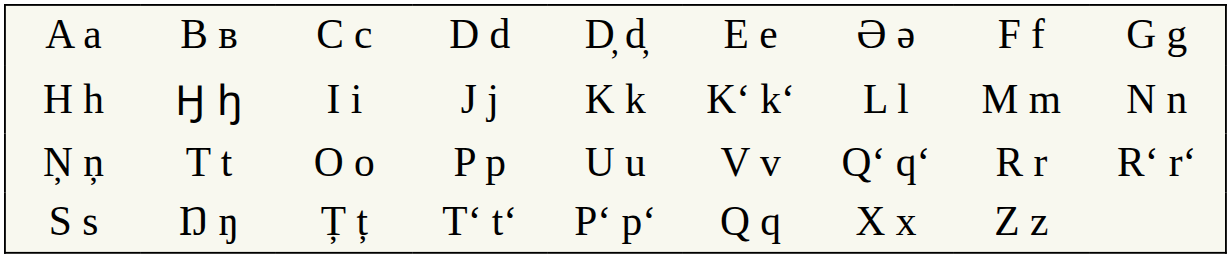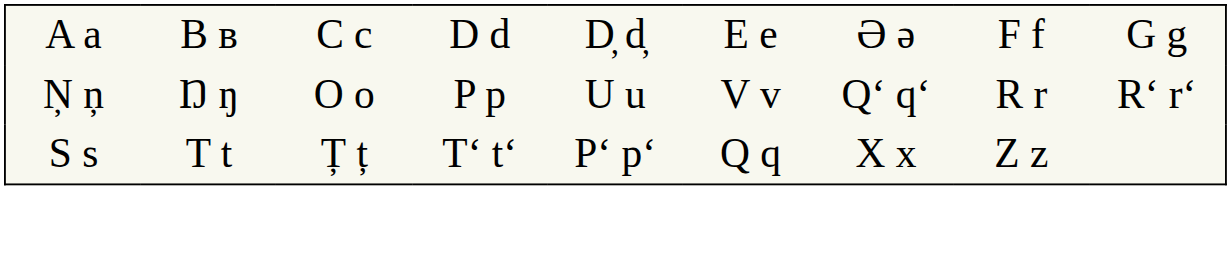- row: (74, 98)
(209, 162) T t -> (209, 94) Ŋ ŋ
(209, 221) Ŋ ŋ -> (209, 153) T t
